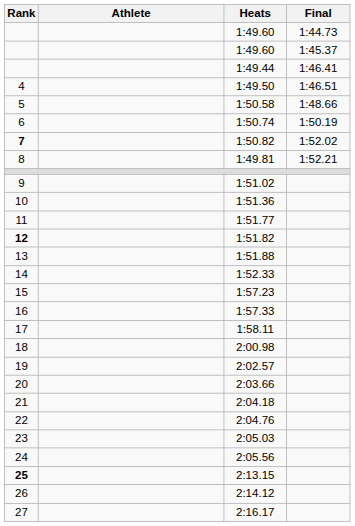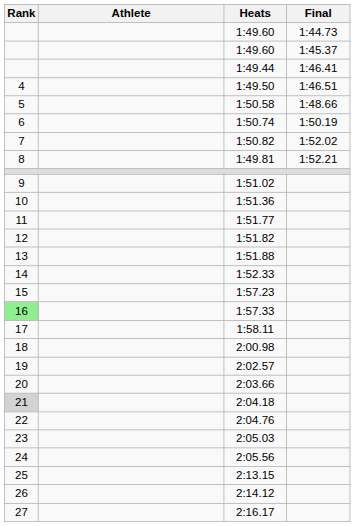(21, 141) bold -> (21, 141) normal
(21, 238) bold -> (21, 238) normal
(21, 311) no background -> (21, 311) lightgreen background
(21, 402) no background -> (21, 402) lightgrey background
(21, 475) bold -> (21, 475) normal
